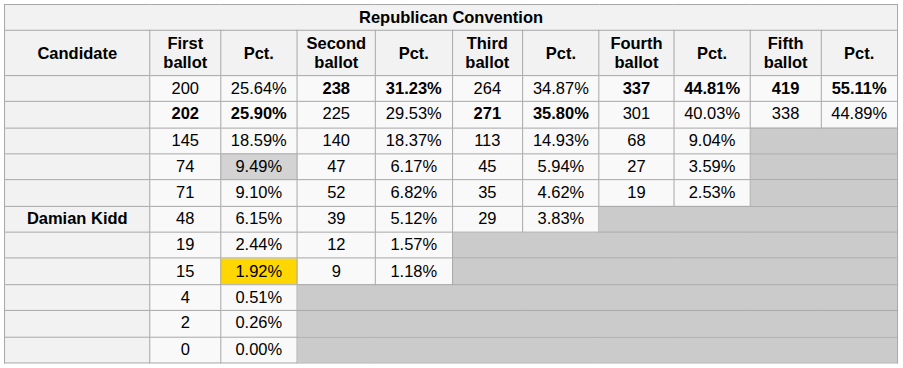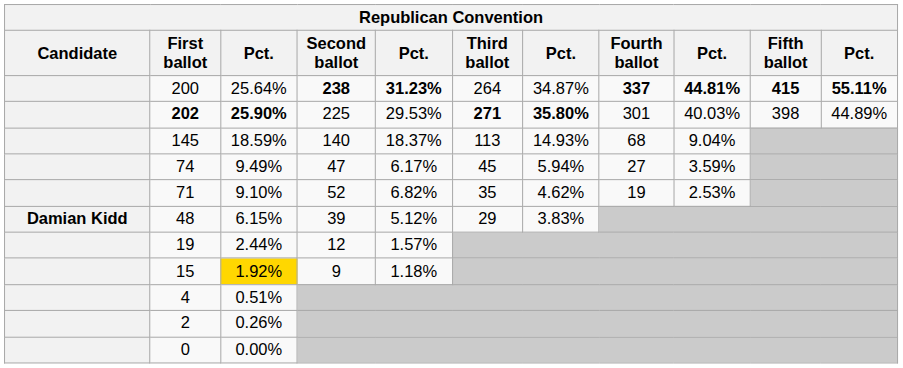(786, 88) 419 -> (786, 88) 415
(786, 114) 338 -> (786, 114) 398
(259, 166) lightgrey background -> (259, 166) no background
